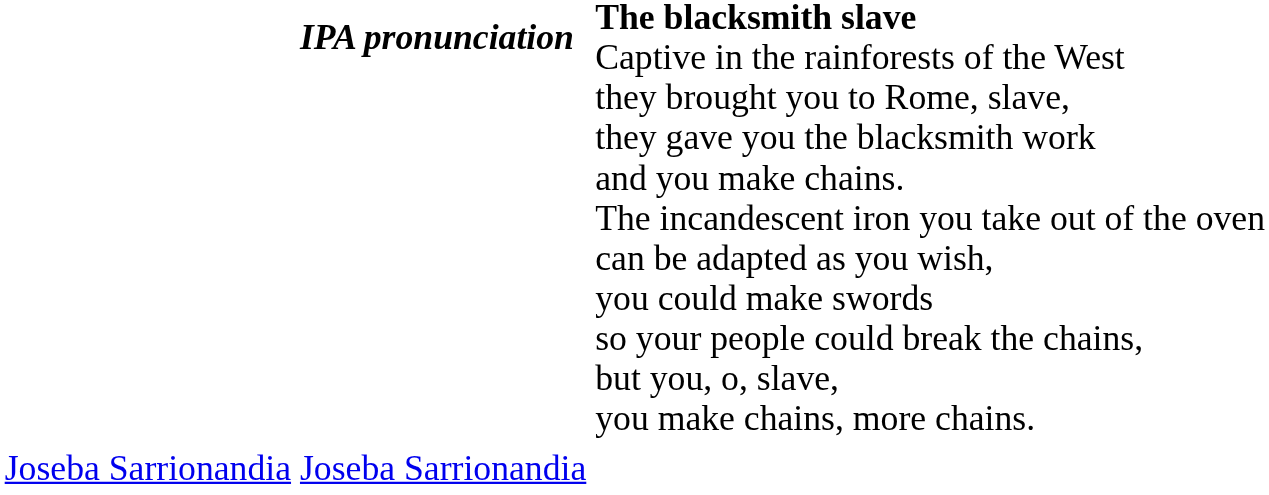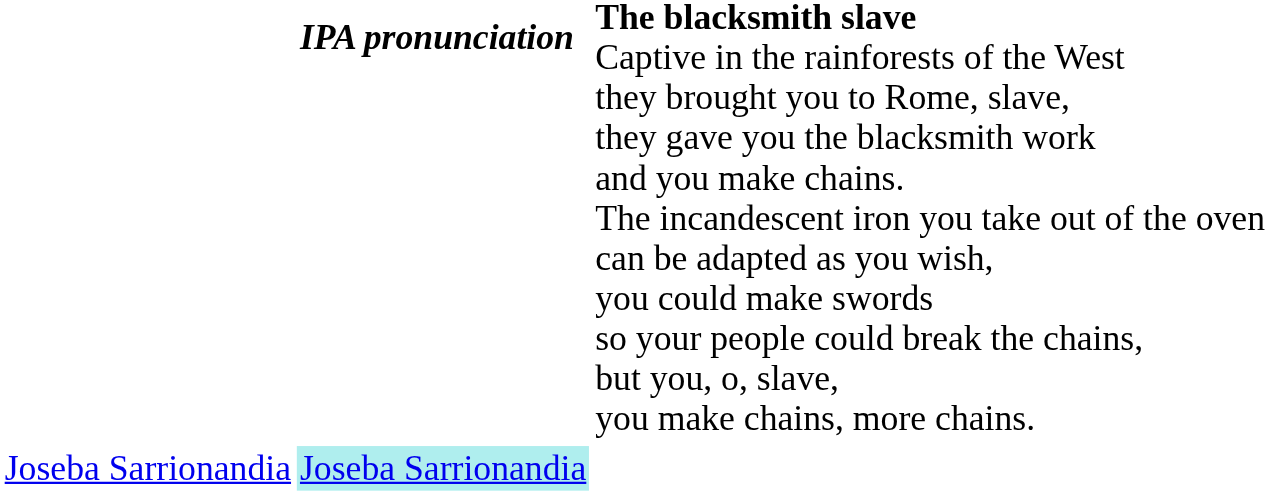(443, 467) no background -> (443, 467) paleturquoise background
